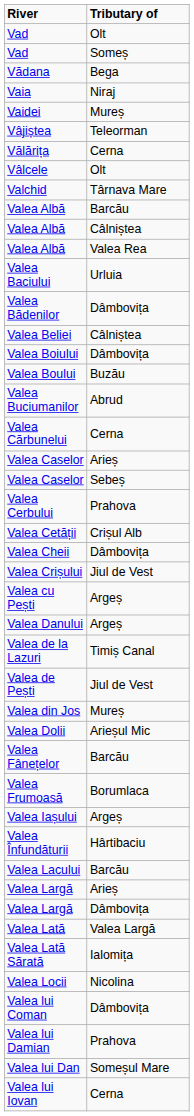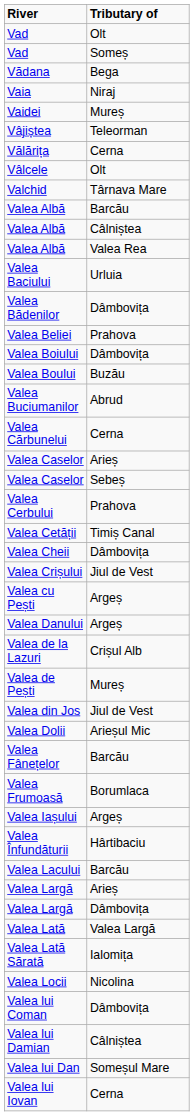(116, 335) Câlniștea -> (113, 335) Prahova
(116, 532) Crișul Alb -> (122, 532) Timiș Canal
(122, 651) Timiș Canal -> (116, 651) Crișul Alb
(121, 684) Jiul de Vest -> (107, 684) Mureș
(107, 711) Mureș -> (121, 711) Jiul de Vest
(113, 1041) Prahova -> (116, 1041) Câlniștea
